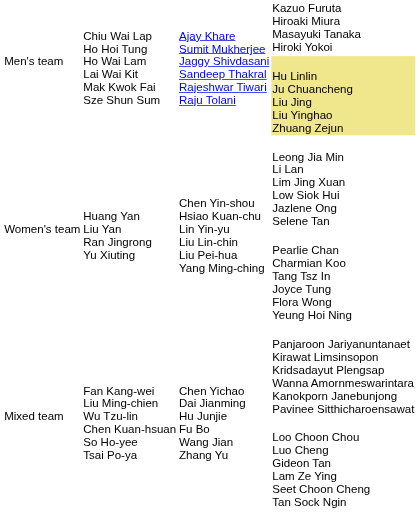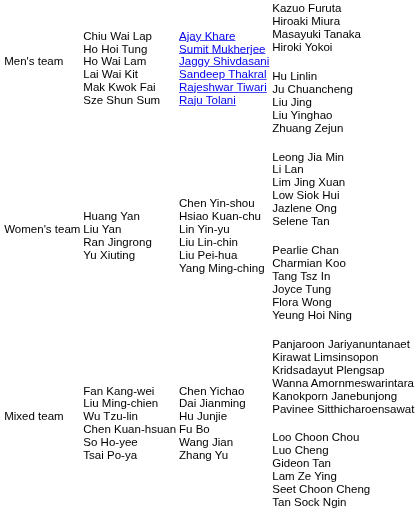(313, 102) khaki background -> (313, 102) no background
